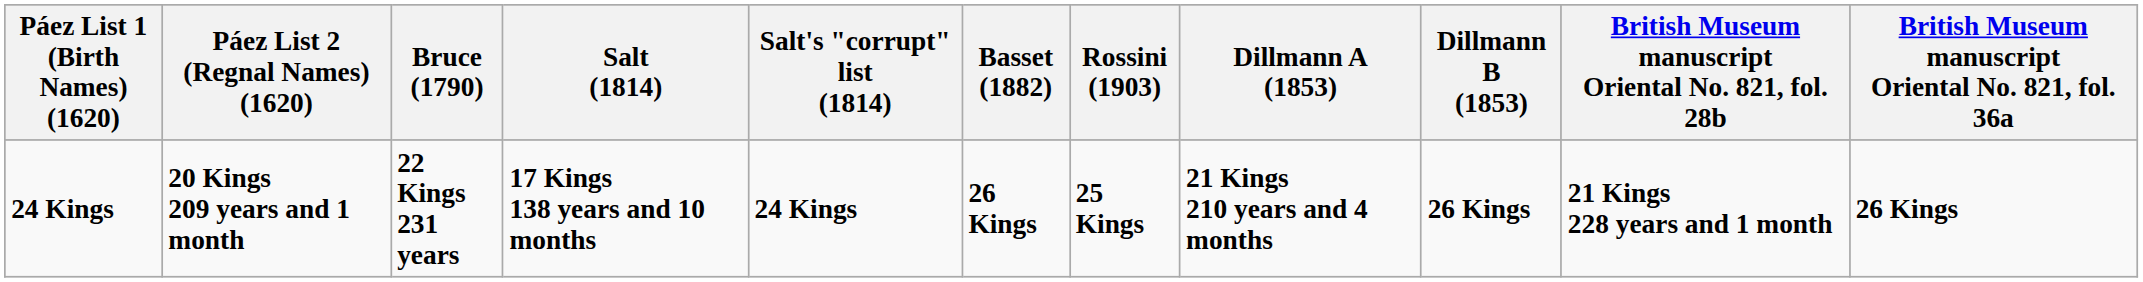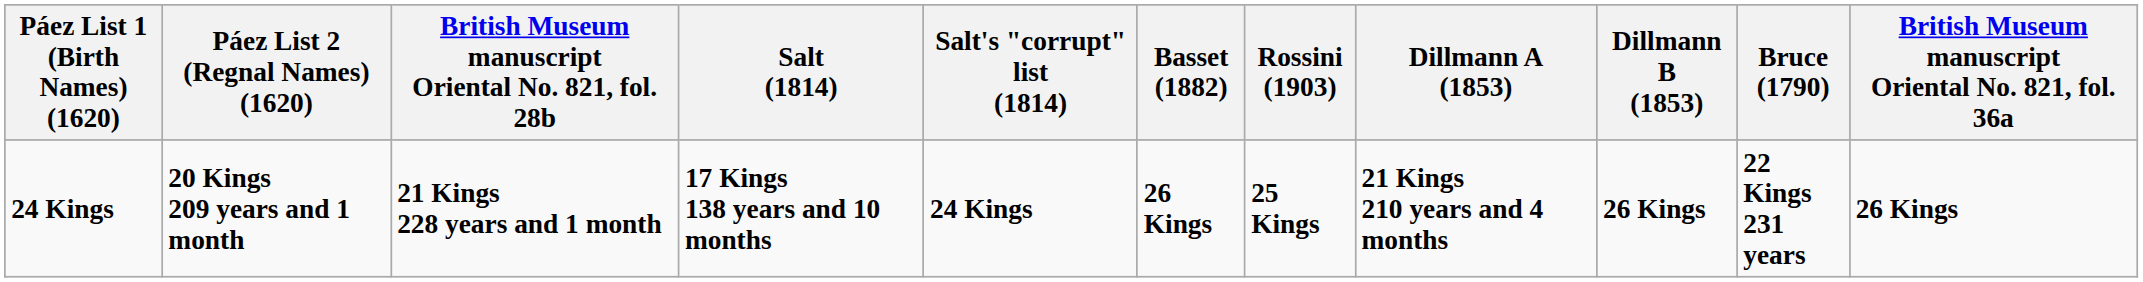columns swapped: (447, 72) <-> (1705, 72)
